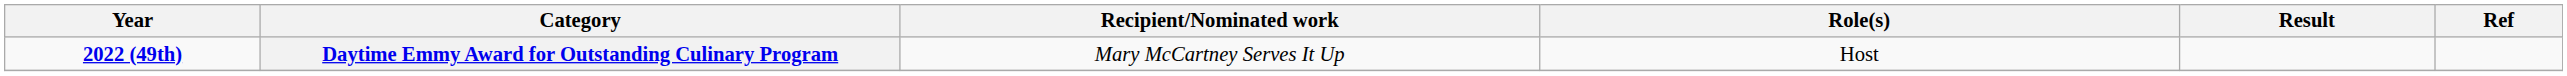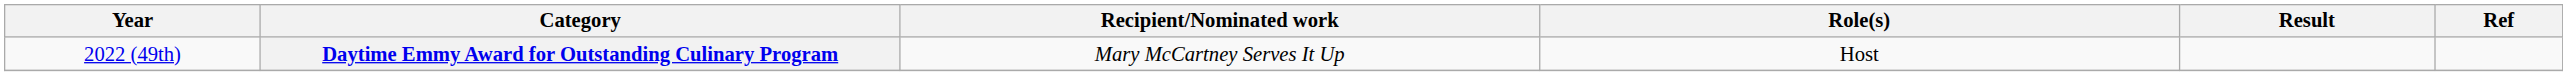(133, 53) bold -> (133, 53) normal
